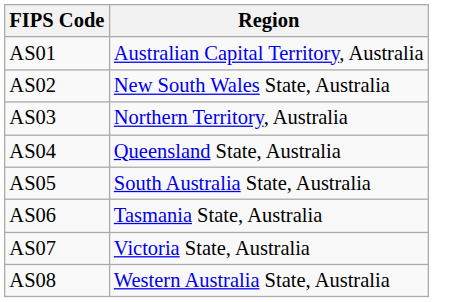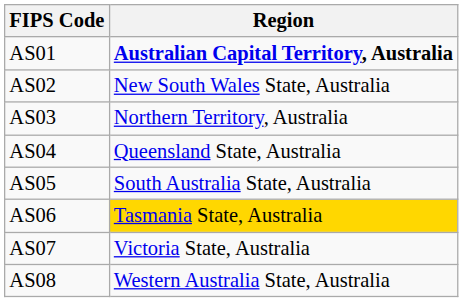(269, 53) normal -> (283, 53) bold
(218, 215) no background -> (218, 215) gold background
